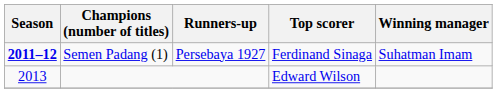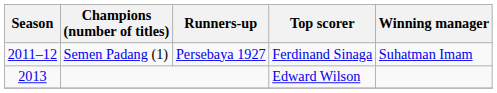(32, 54) bold -> (32, 54) normal
